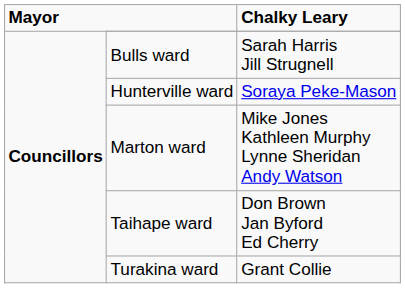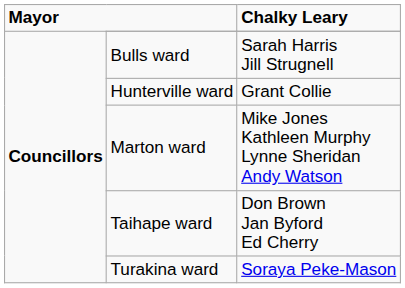(319, 91) Soraya Peke-Mason -> (286, 91) Grant Collie
(286, 269) Grant Collie -> (319, 269) Soraya Peke-Mason
